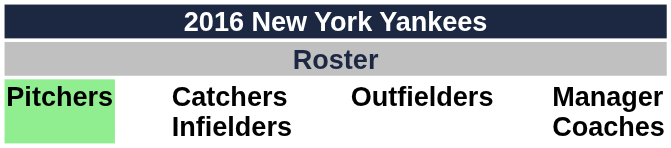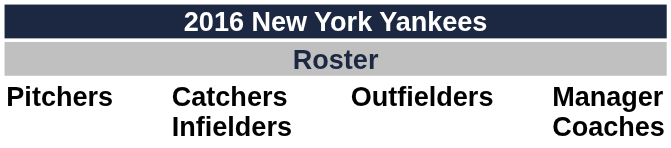(60, 96) lightgreen background -> (60, 96) no background
